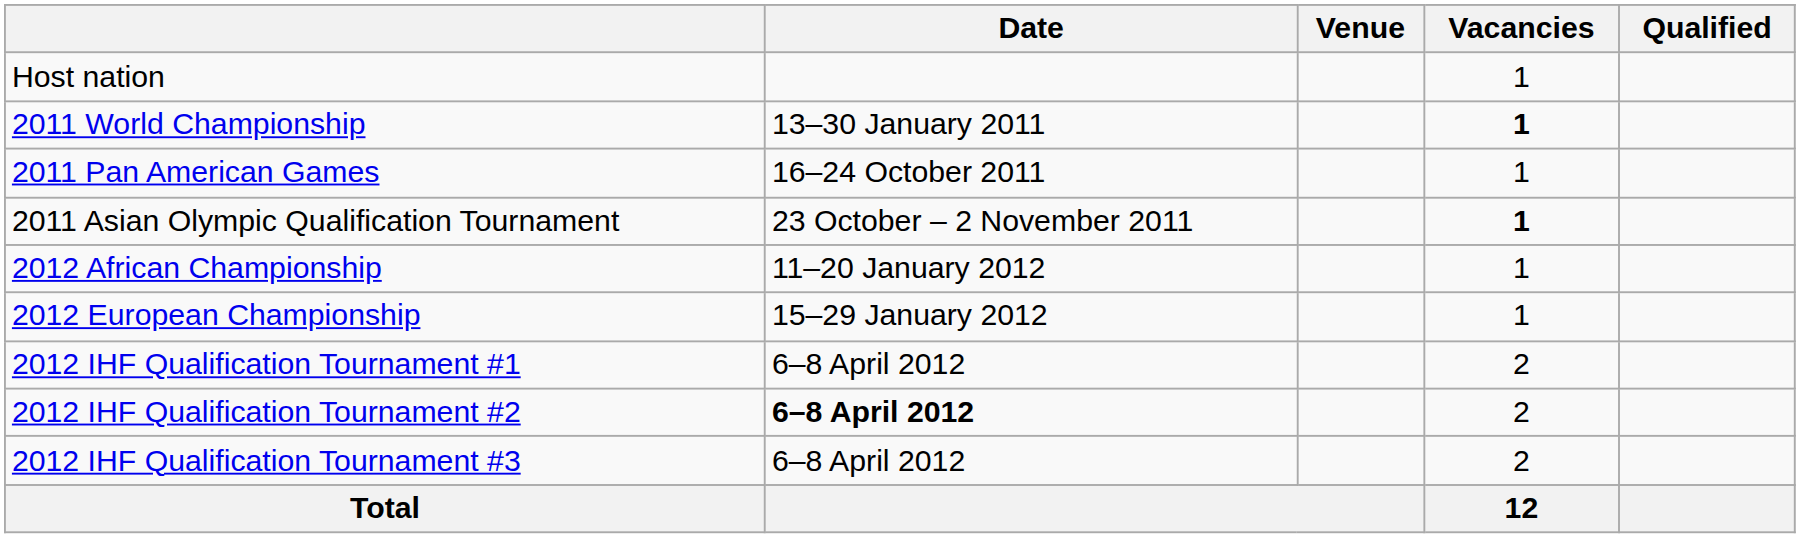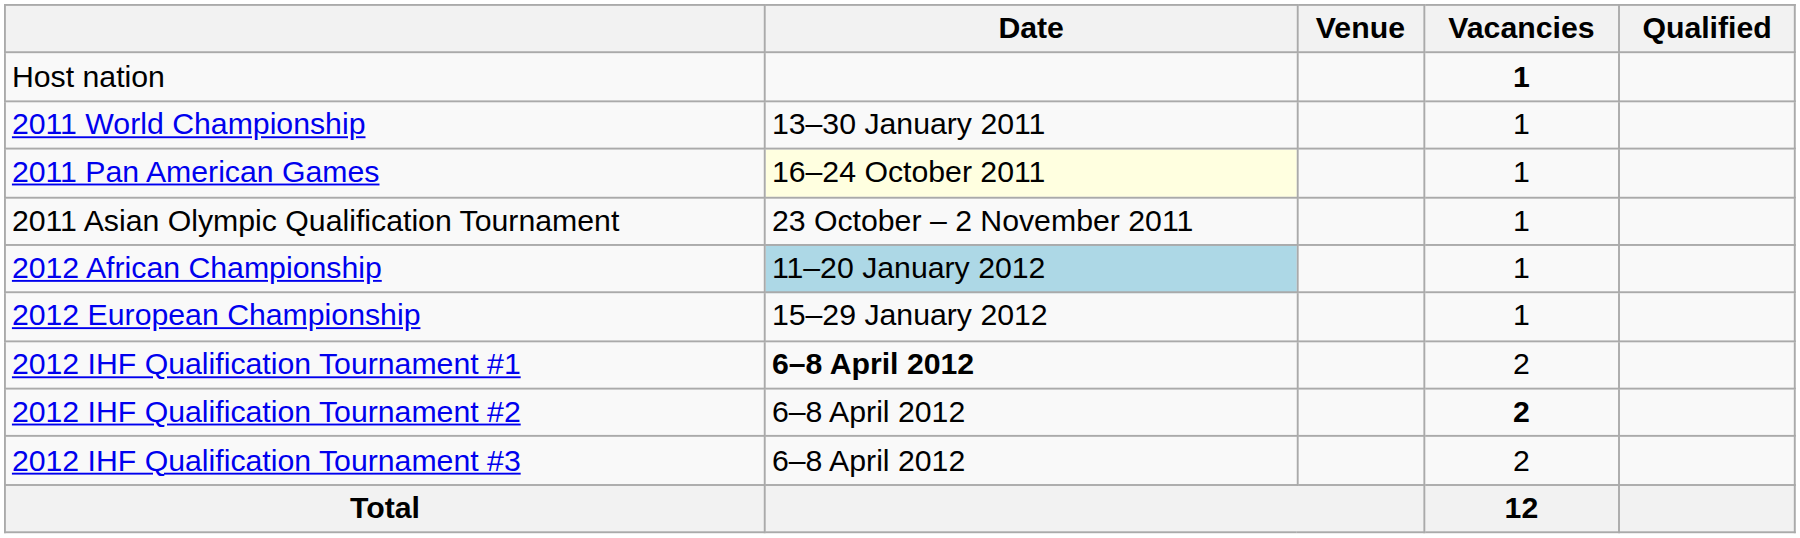(1521, 76) normal -> (1521, 76) bold
(1521, 124) bold -> (1521, 124) normal
(909, 172) no background -> (909, 172) lightyellow background
(1521, 220) bold -> (1521, 220) normal
(909, 268) no background -> (909, 268) lightblue background
(869, 364) normal -> (873, 364) bold
(873, 412) bold -> (869, 412) normal
(1521, 412) normal -> (1521, 412) bold
